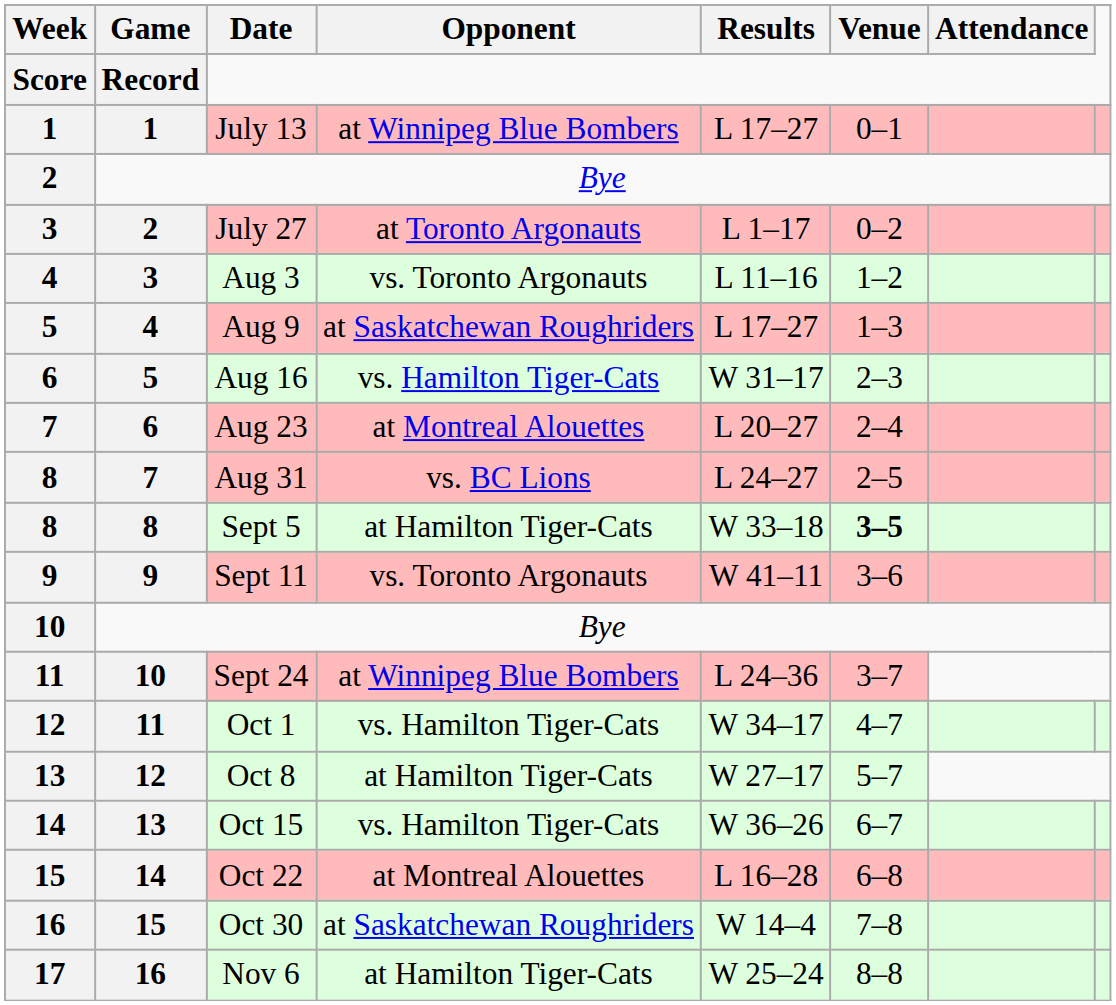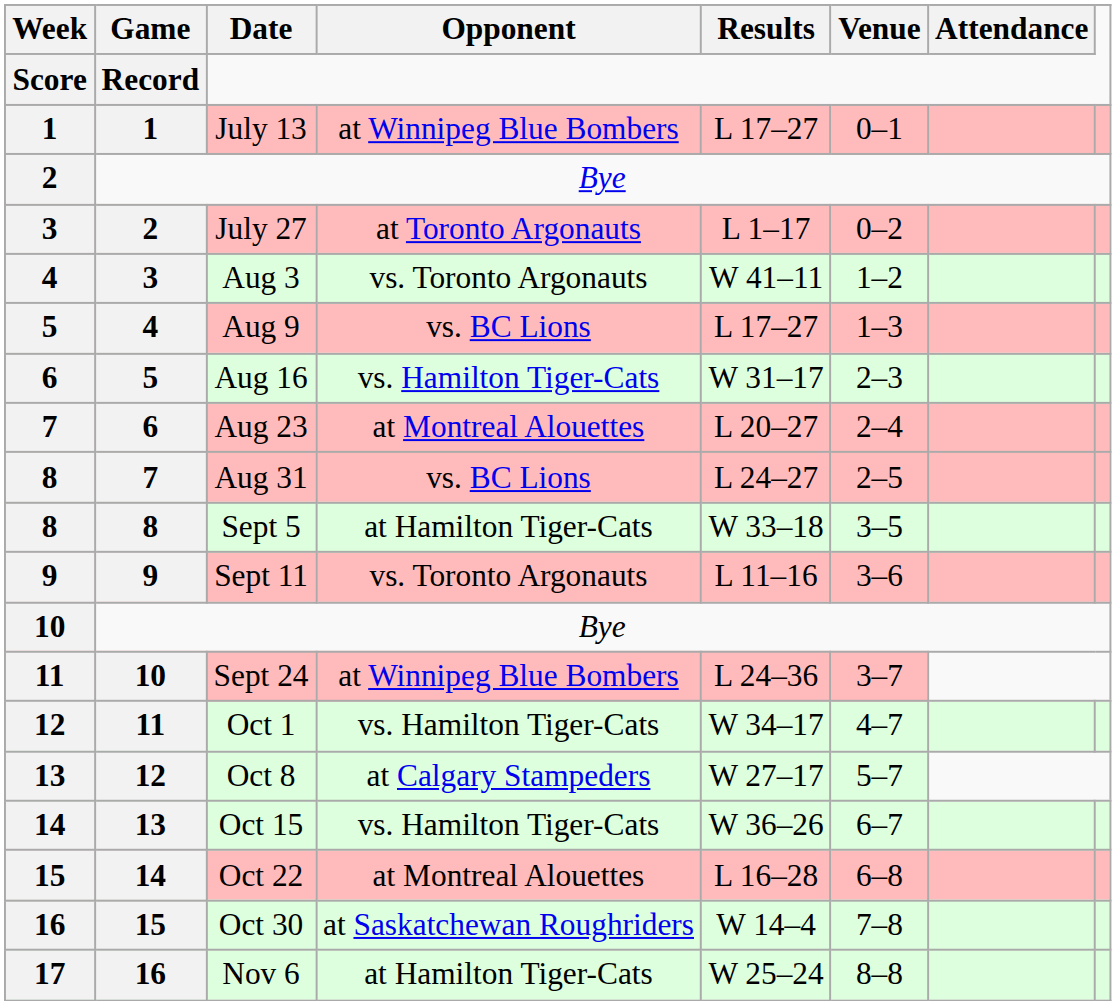(766, 278) L 11–16 -> (766, 278) W 41–11
(508, 327) at Saskatchewan Roughriders -> (508, 327) vs. BC Lions
(879, 526) bold -> (879, 526) normal
(766, 576) W 41–11 -> (766, 576) L 11–16
(508, 775) at Hamilton Tiger-Cats -> (508, 775) at Calgary Stampeders
